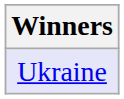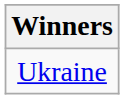(62, 70) lavender background -> (62, 70) no background
